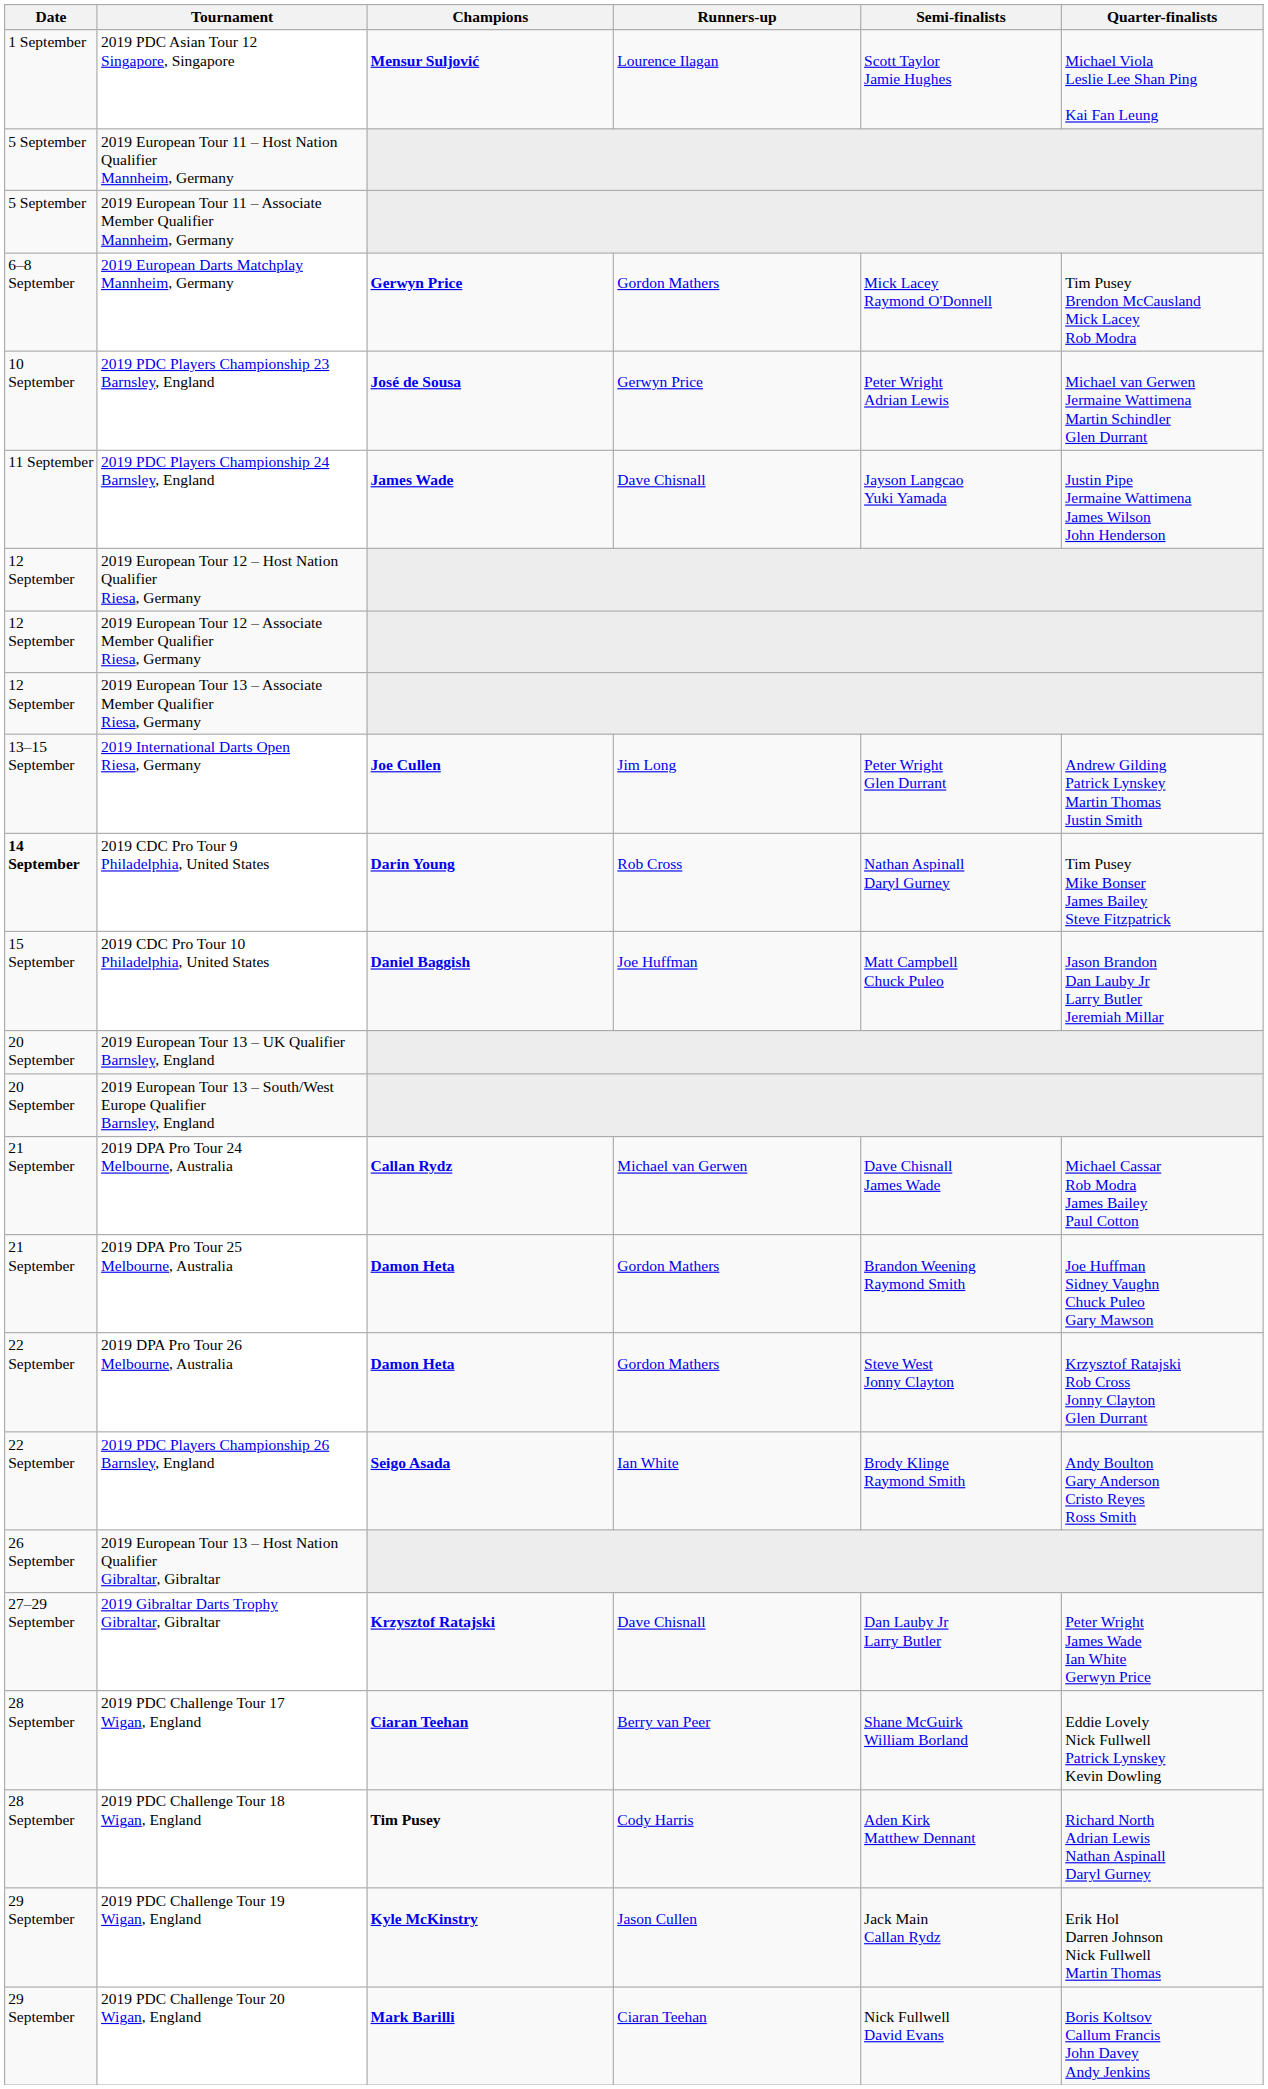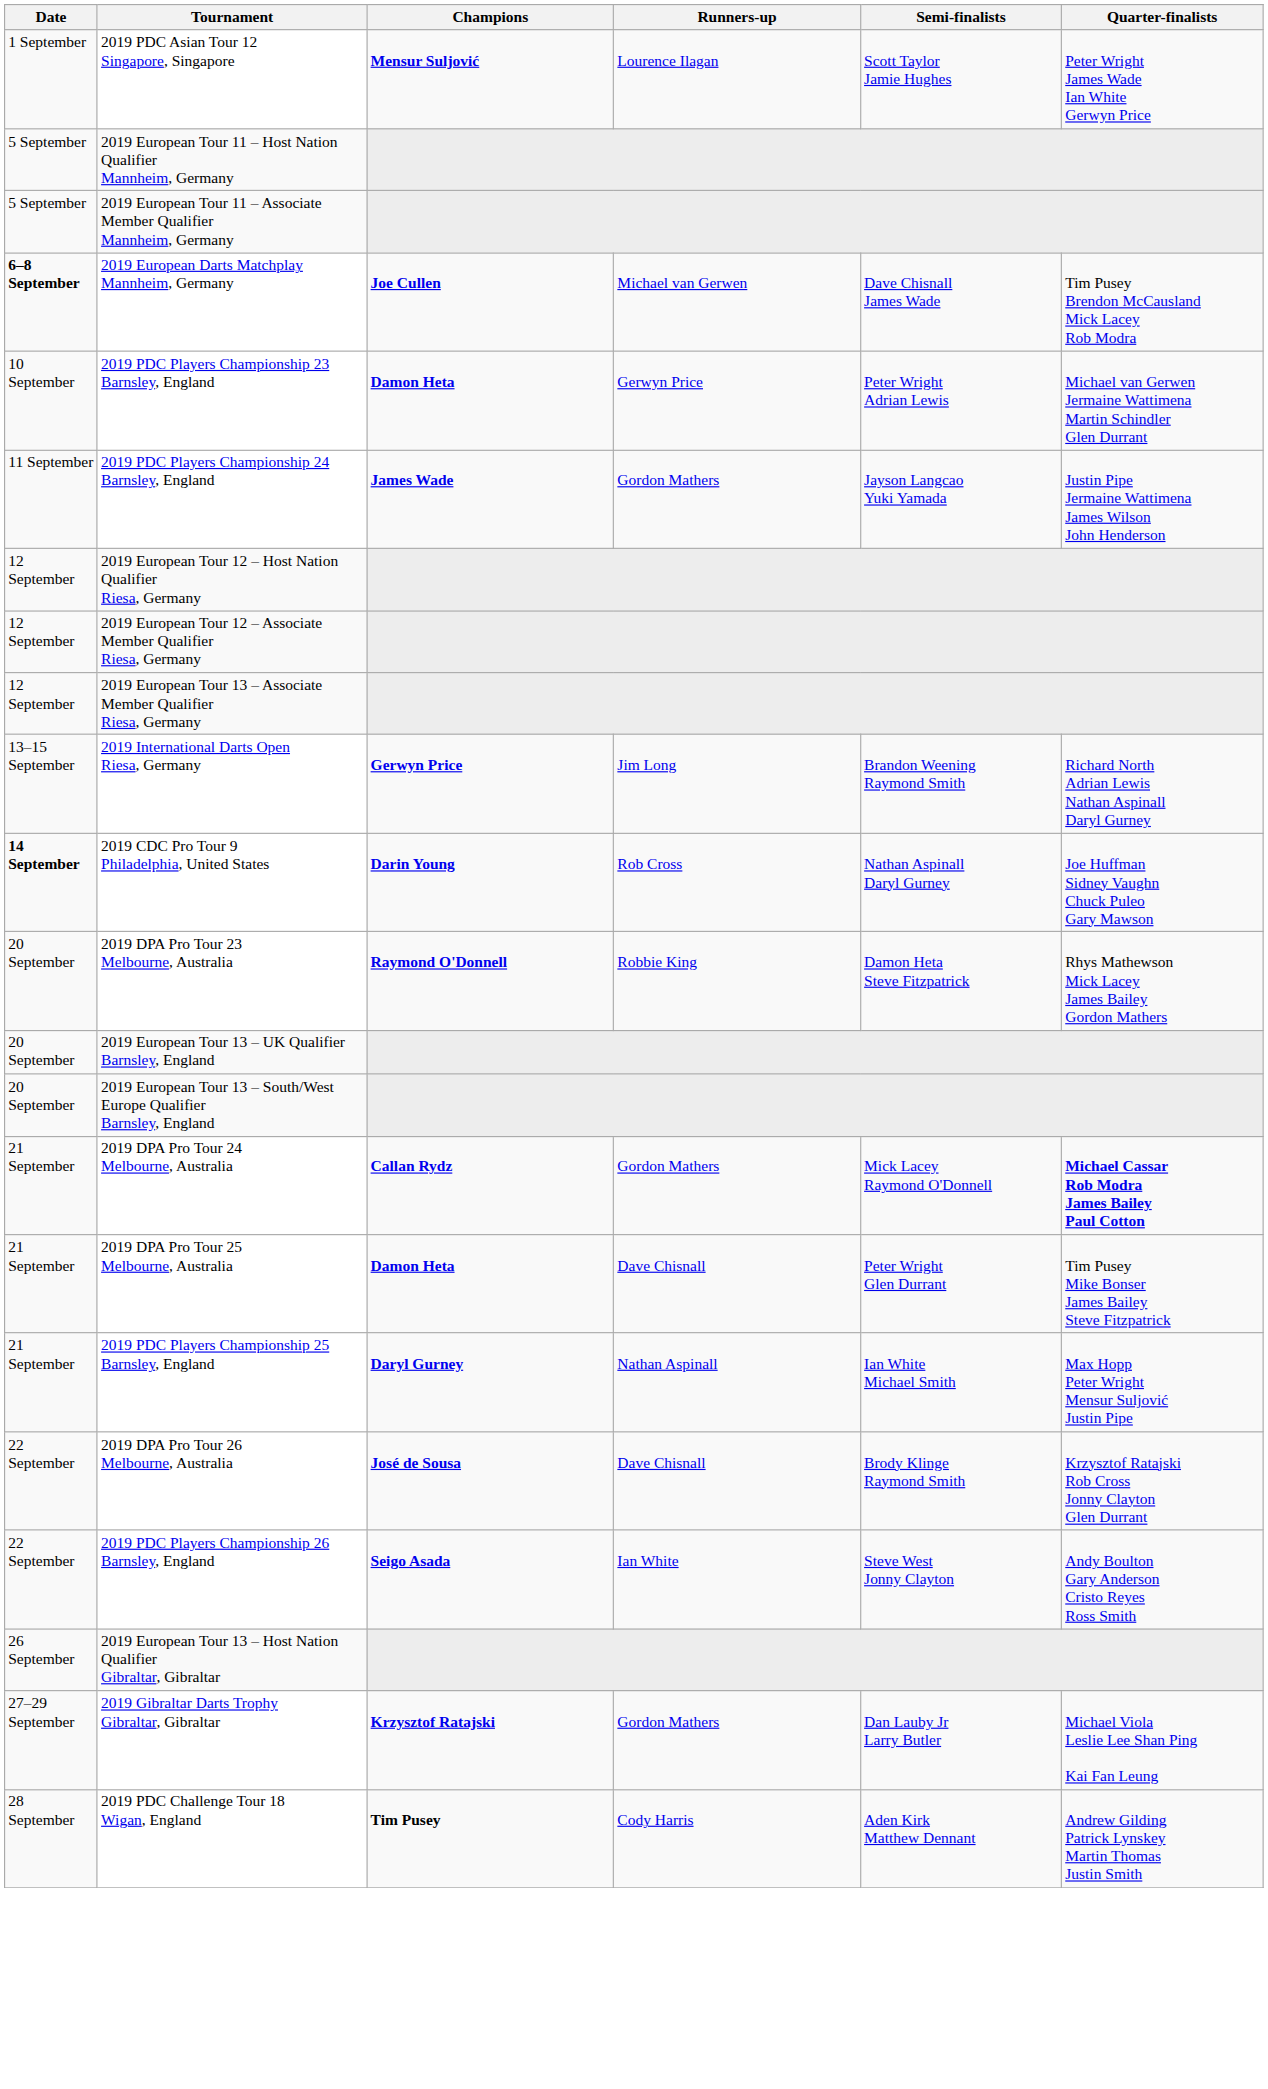(1131, 88) Michael Viola Leslie Lee Shan Ping Kai Fan Leung -> (1108, 88) Peter Wright James Wade Ian White Gerwyn Price
(41, 274) normal -> (44, 274) bold
(416, 283) Gerwyn Price -> (406, 283) Joe Cullen
(668, 283) Gordon Mathers -> (682, 283) Michael van Gerwen
(928, 292) Mick Lacey Raymond O'Donnell -> (908, 292) Dave Chisnall James Wade
(416, 381) José de Sousa -> (413, 381) Damon Heta
(661, 480) Dave Chisnall -> (668, 480) Gordon Mathers
(406, 765) Joe Cullen -> (416, 765) Gerwyn Price
(905, 774) Peter Wright Glen Durrant -> (920, 774) Brandon Weening Raymond Smith
(1116, 792) Andrew Gilding Patrick Lynskey Martin Thomas Justin Smith -> (1115, 792) Richard North Adrian Lewis Nathan Aspinall Daryl Gurney
(1118, 891) Tim Pusey Mike Bonser James Bailey Steve Fitzpatrick -> (1112, 891) Joe Huffman Sidney Vaughn Chuck Puleo Gary Mawson
- row: (185, 953)
+ row: (172, 953)
(682, 1166) Michael van Gerwen -> (668, 1166) Gordon Mathers
(908, 1175) Dave Chisnall James Wade -> (928, 1175) Mick Lacey Raymond O'Donnell
(1113, 1194) normal -> (1117, 1194) bold
(668, 1265) Gordon Mathers -> (661, 1265) Dave Chisnall
(920, 1274) Brandon Weening Raymond Smith -> (905, 1274) Peter Wright Glen Durrant
(1112, 1292) Joe Huffman Sidney Vaughn Chuck Puleo Gary Mawson -> (1118, 1292) Tim Pusey Mike Bonser James Bailey Steve Fitzpatrick
+ row: (215, 1354)
(413, 1363) Damon Heta -> (416, 1462) José de Sousa
(668, 1363) Gordon Mathers -> (661, 1462) Dave Chisnall
(909, 1372) Steve West Jonny Clayton -> (915, 1471) Brody Klinge Raymond Smith
(915, 1471) Brody Klinge Raymond Smith -> (909, 1569) Steve West Jonny Clayton
(661, 1622) Dave Chisnall -> (668, 1721) Gordon Mathers
(1108, 1650) Peter Wright James Wade Ian White Gerwyn Price -> (1131, 1748) Michael Viola Leslie Lee Shan Ping Kai Fan Leung
- row: (193, 1712)
(1115, 1847) Richard North Adrian Lewis Nathan Aspinall Daryl Gurney -> (1116, 1847) Andrew Gilding Patrick Lynskey Martin Thomas Justin Smith
- row: (193, 1909)
- row: (193, 2007)
